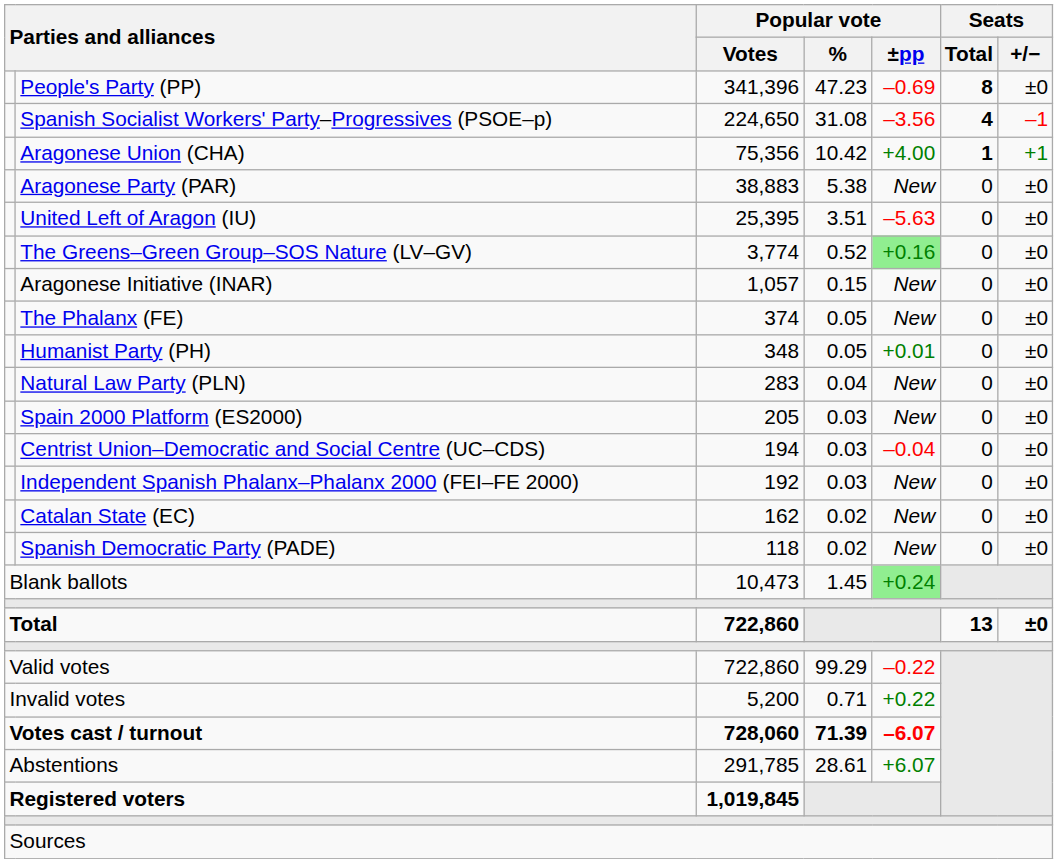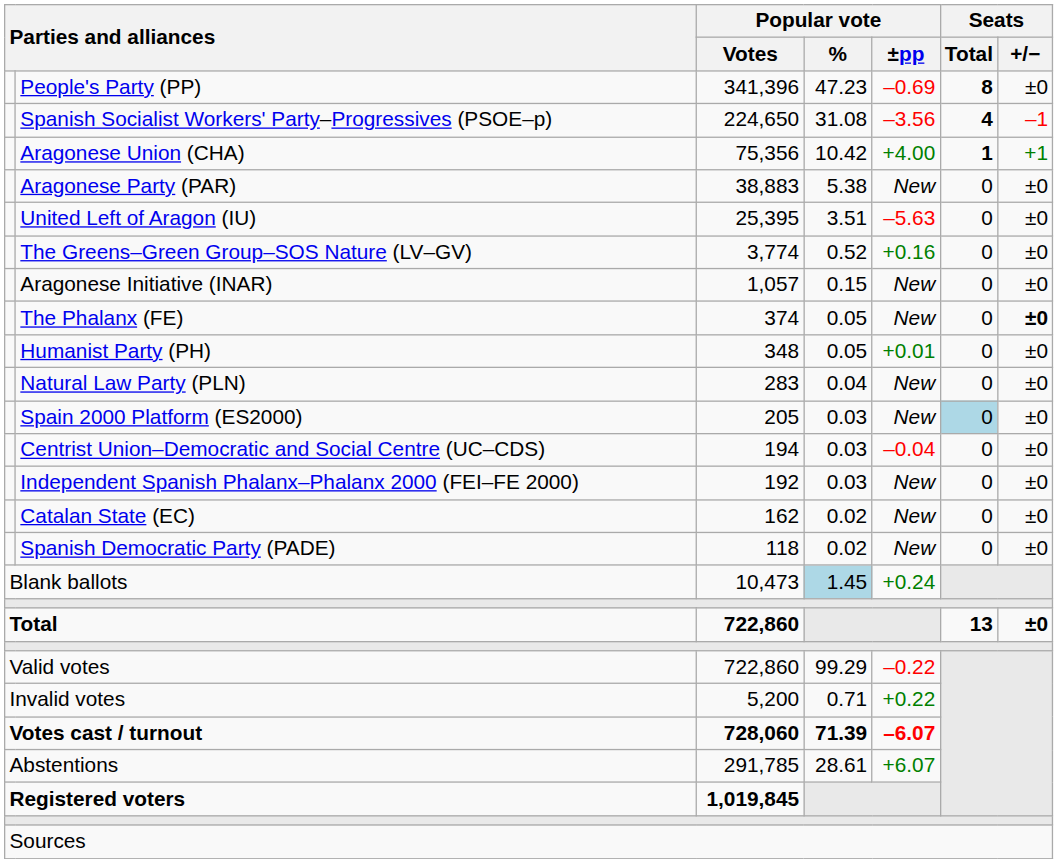(909, 251) lightgreen background -> (909, 251) no background
(1037, 317) normal -> (1037, 317) bold
(987, 416) no background -> (987, 416) lightblue background
(847, 581) no background -> (847, 581) lightblue background
(909, 581) lightgreen background -> (909, 581) no background
